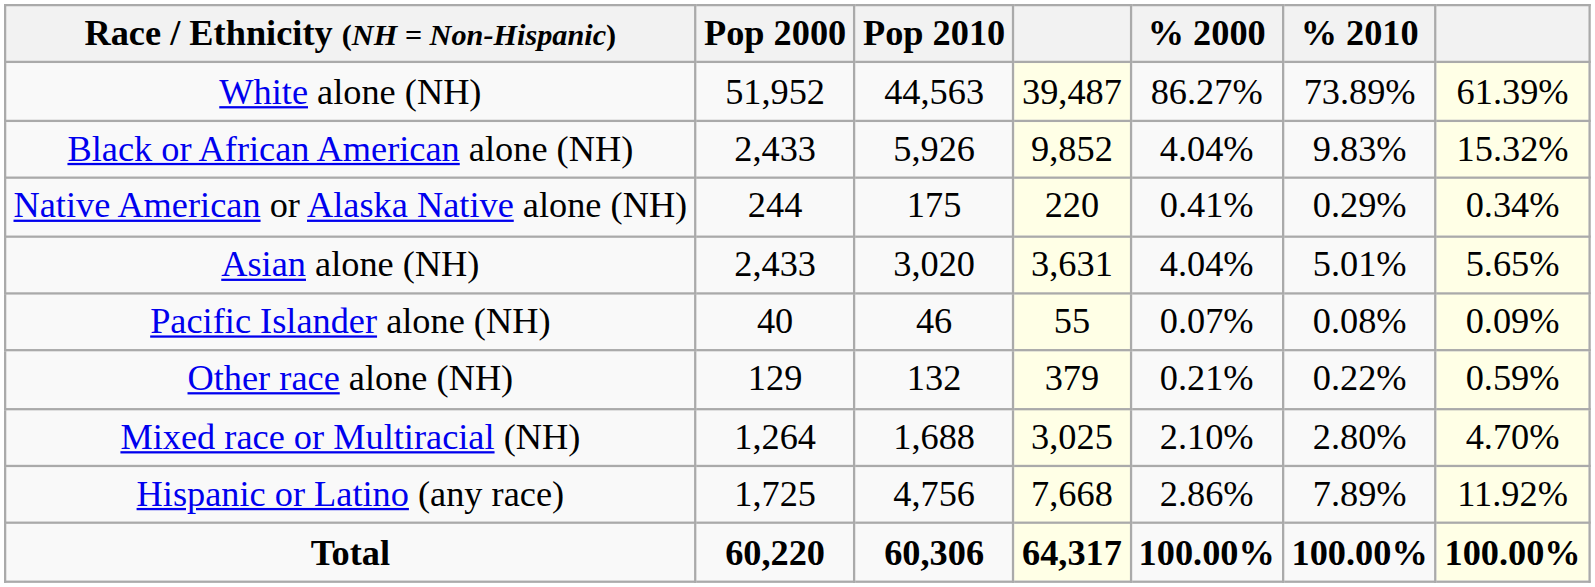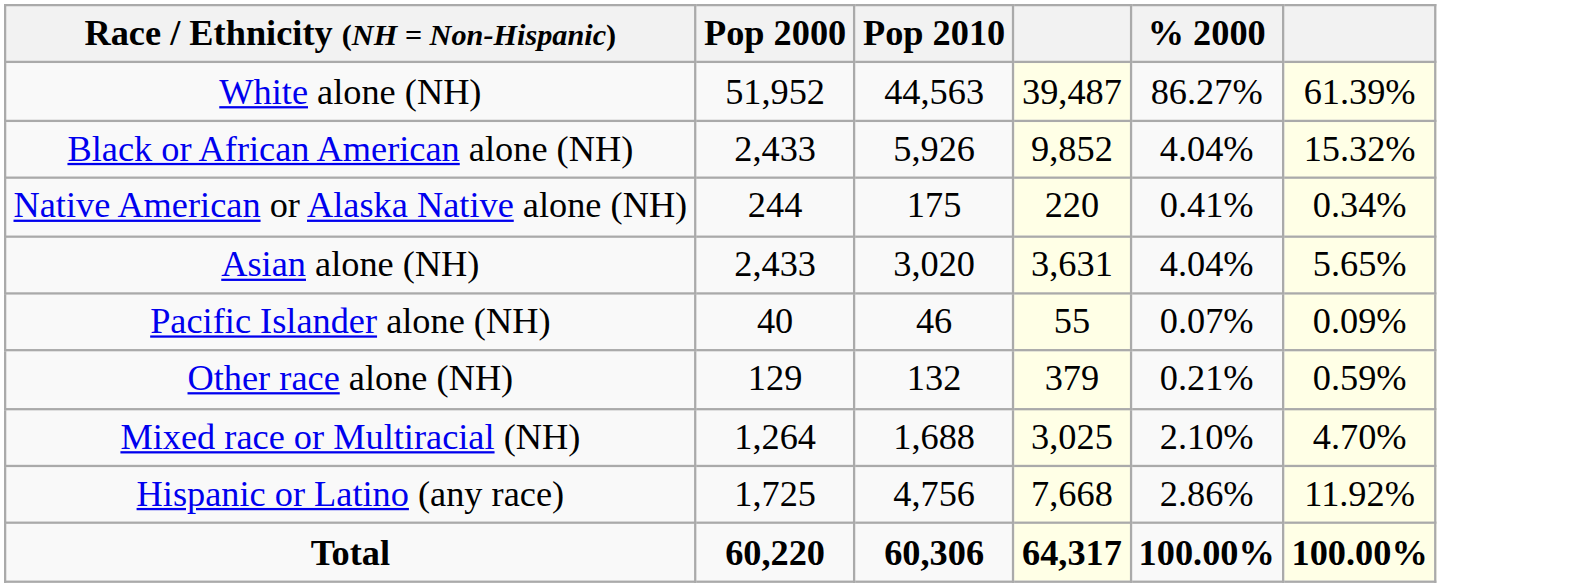- column: (1360, 33)
